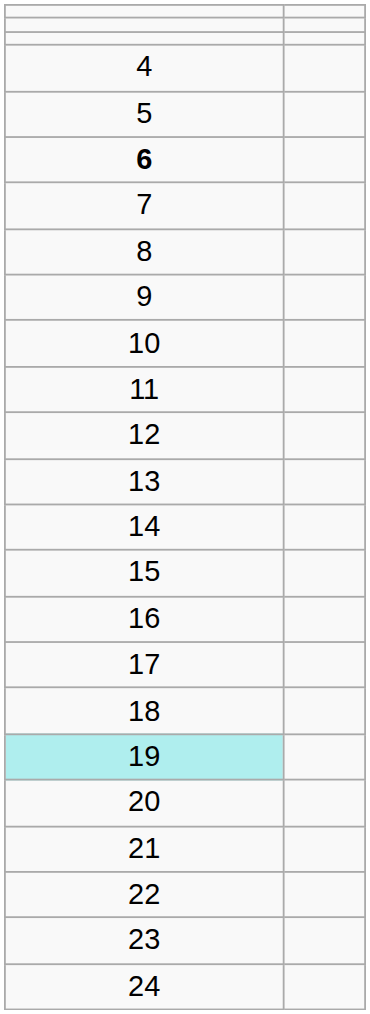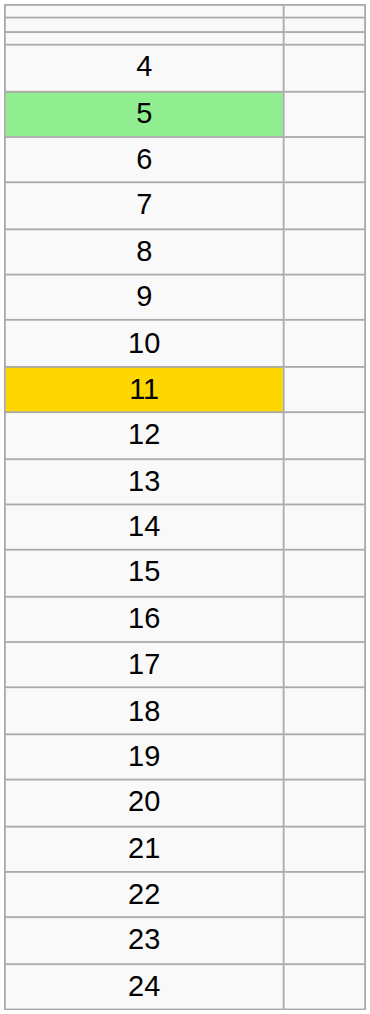(144, 113) no background -> (144, 113) lightgreen background
(144, 159) bold -> (144, 159) normal
(144, 389) no background -> (144, 389) gold background
(144, 756) paleturquoise background -> (144, 756) no background
